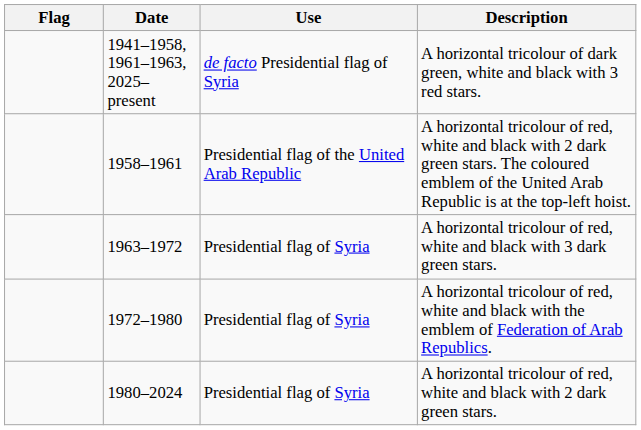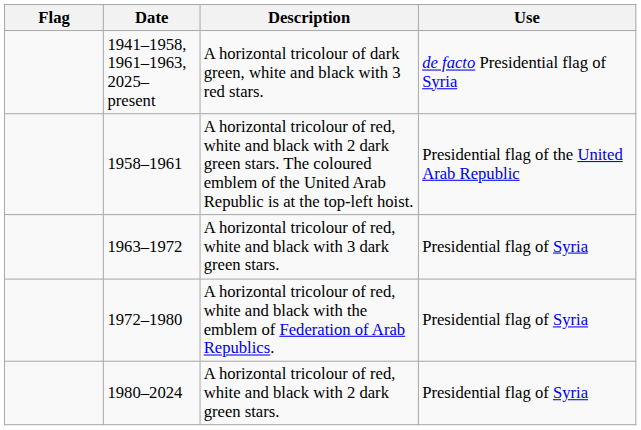columns swapped: (309, 17) <-> (527, 17)
